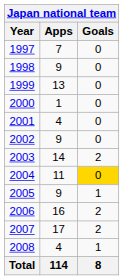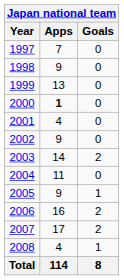(59, 103) normal -> (59, 103) bold
(98, 175) gold background -> (98, 175) no background
